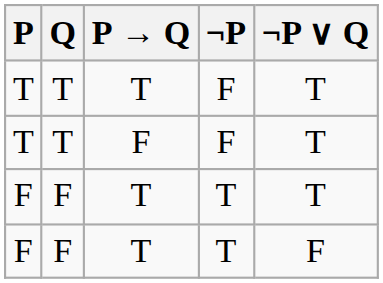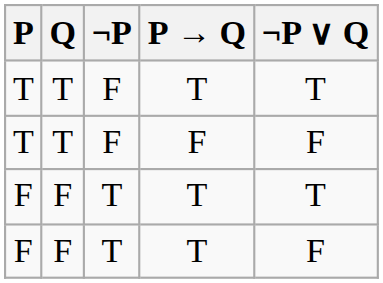columns swapped: (226, 32) <-> (141, 32)
(316, 141) T -> (316, 141) F
